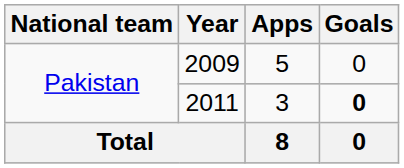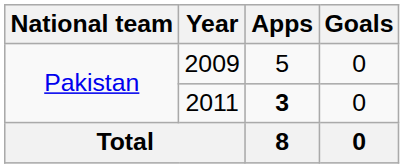(282, 102) normal -> (282, 102) bold
(359, 102) bold -> (359, 102) normal
